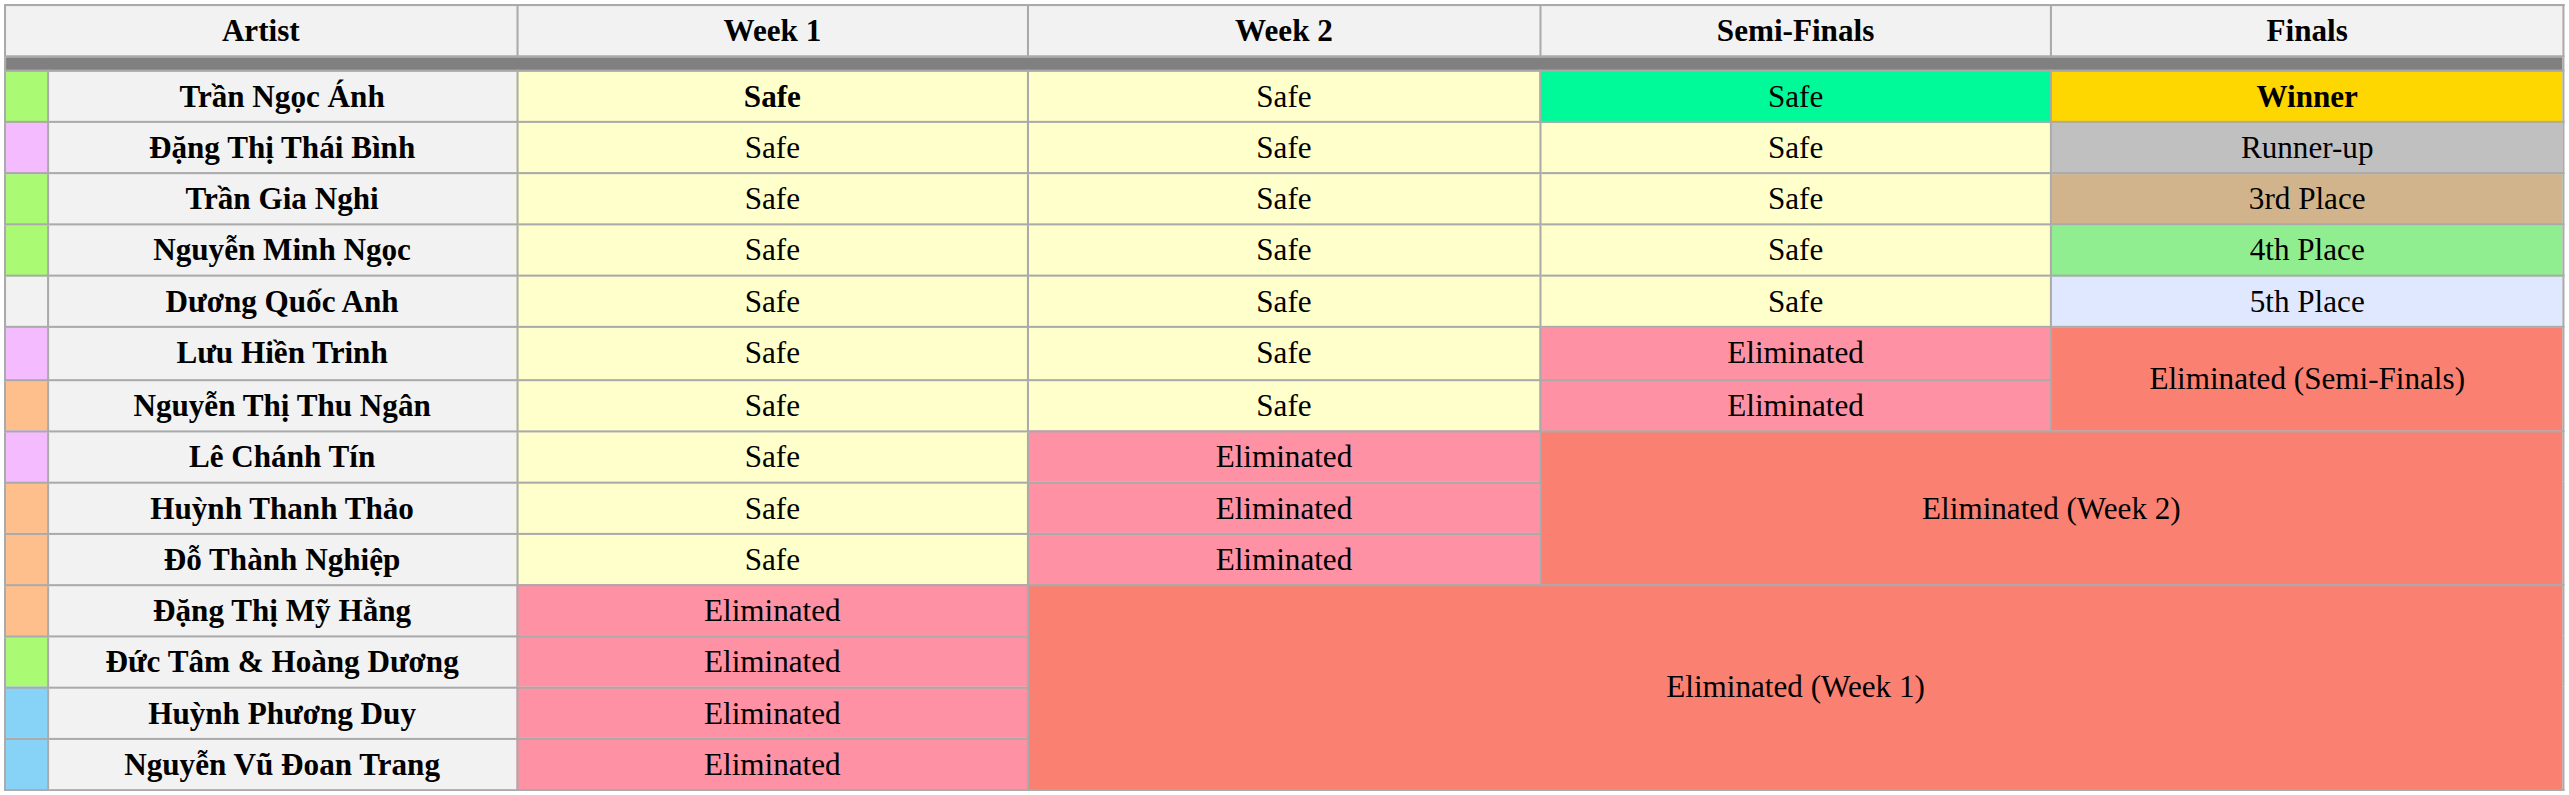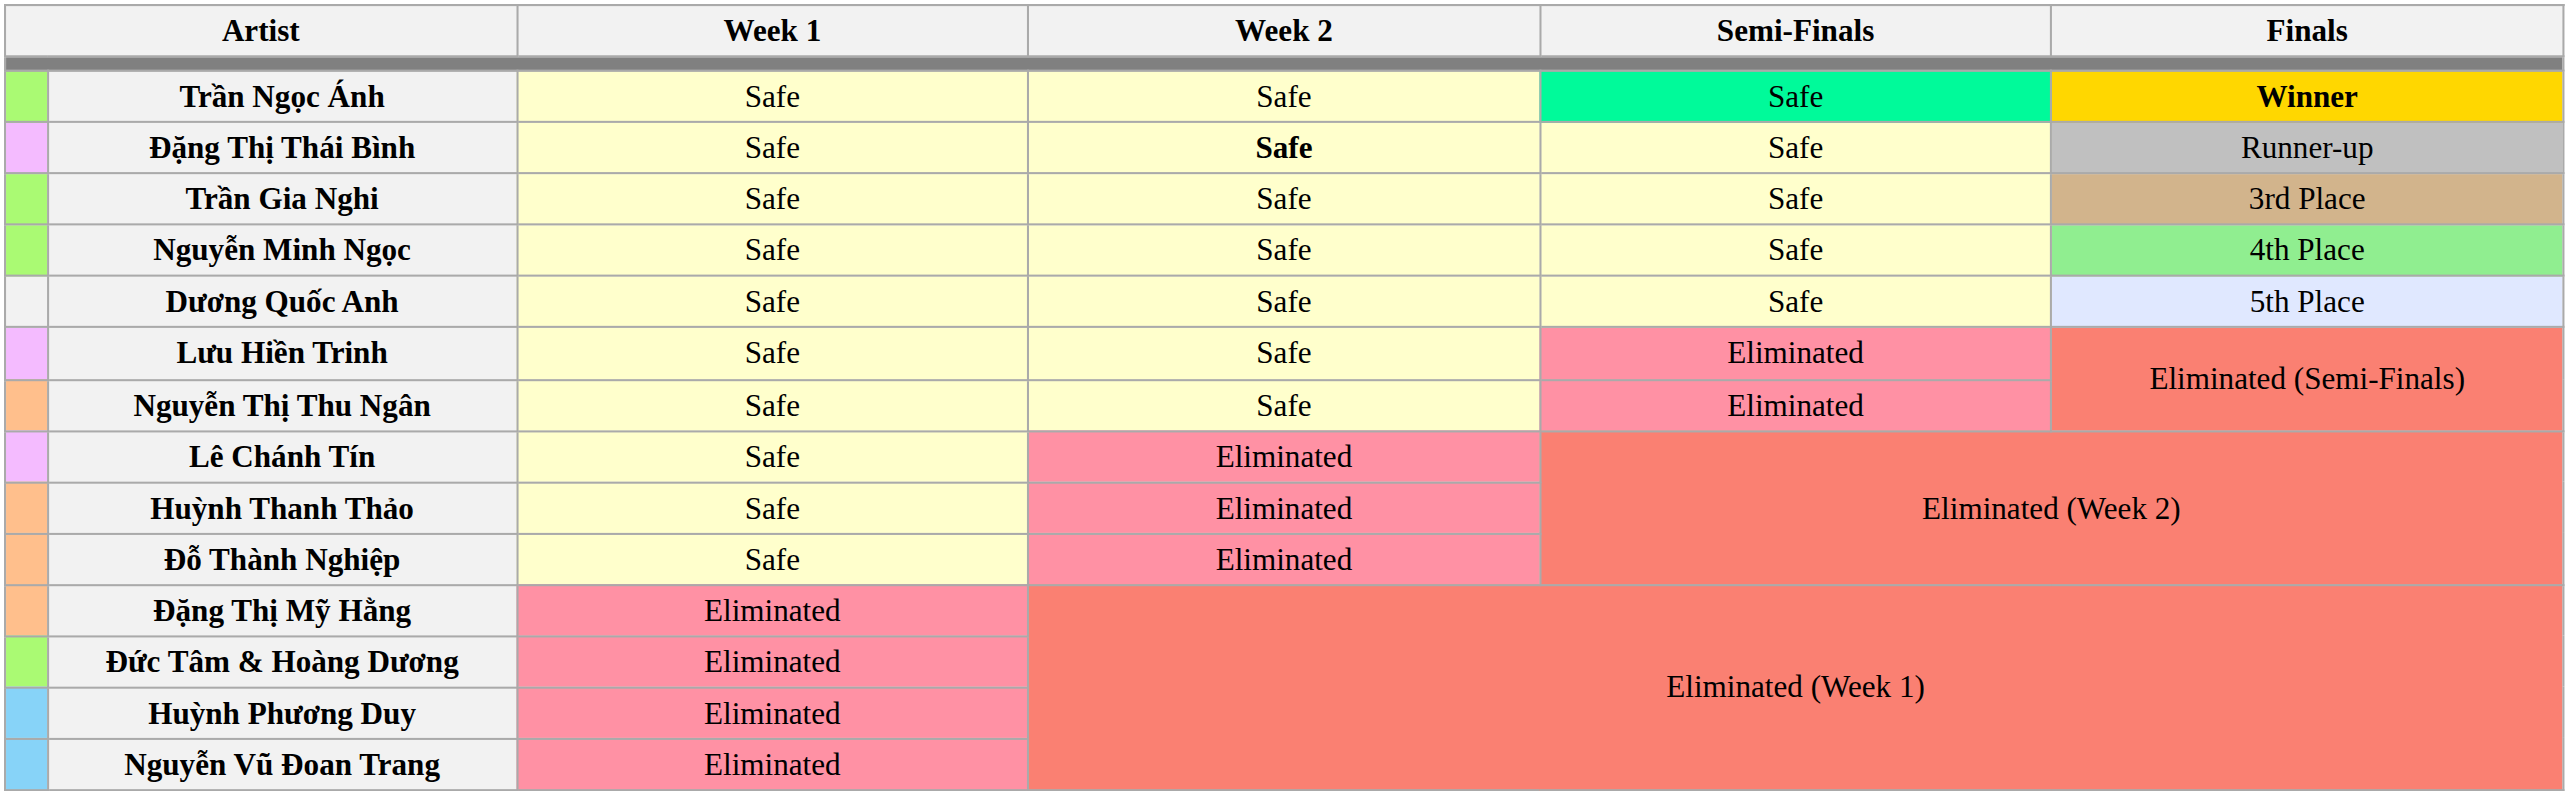(772, 96) bold -> (772, 96) normal
(1284, 147) normal -> (1284, 147) bold
